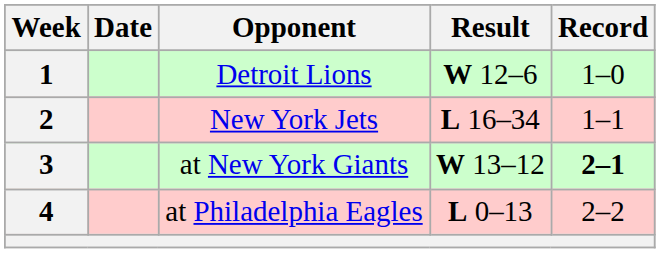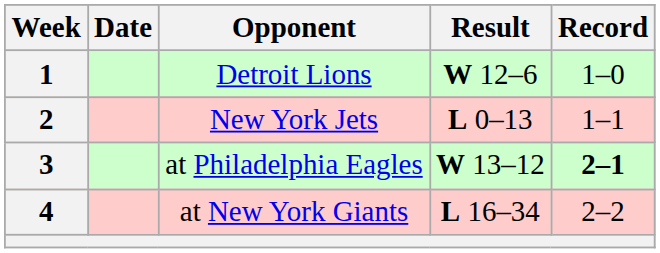(490, 119) L 16–34 -> (490, 119) L 0–13
(294, 165) at New York Giants -> (294, 165) at Philadelphia Eagles
(294, 211) at Philadelphia Eagles -> (294, 211) at New York Giants
(490, 211) L 0–13 -> (490, 211) L 16–34
